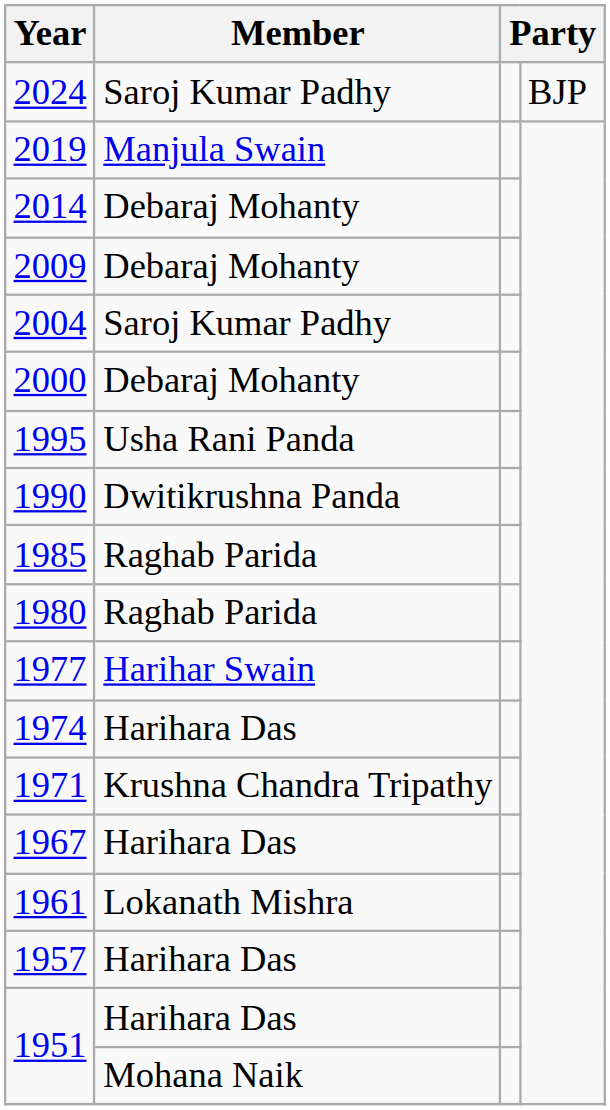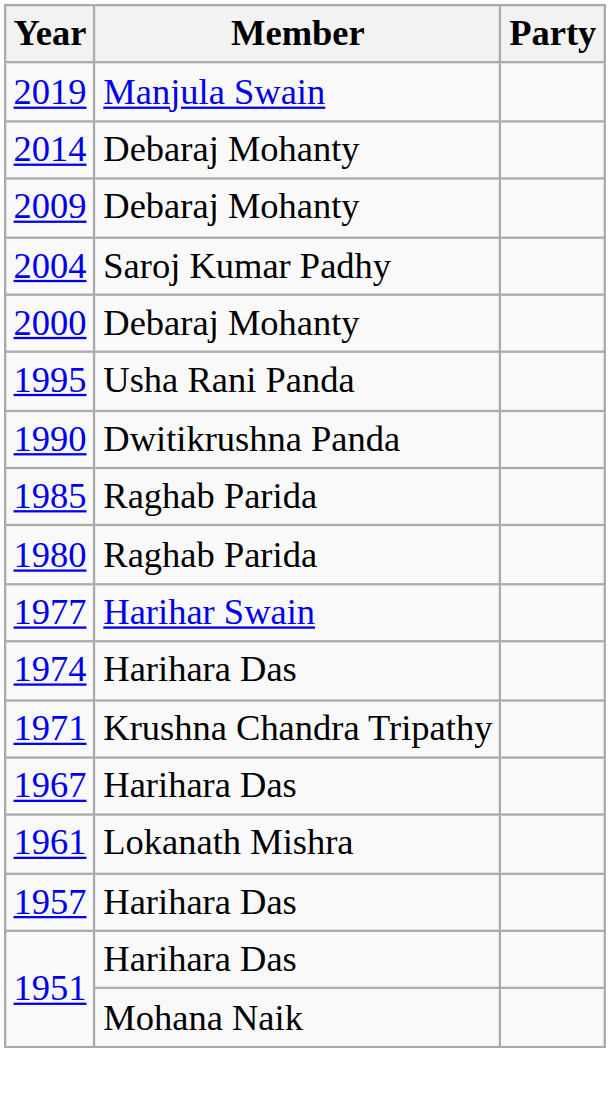- row: (50, 91)
